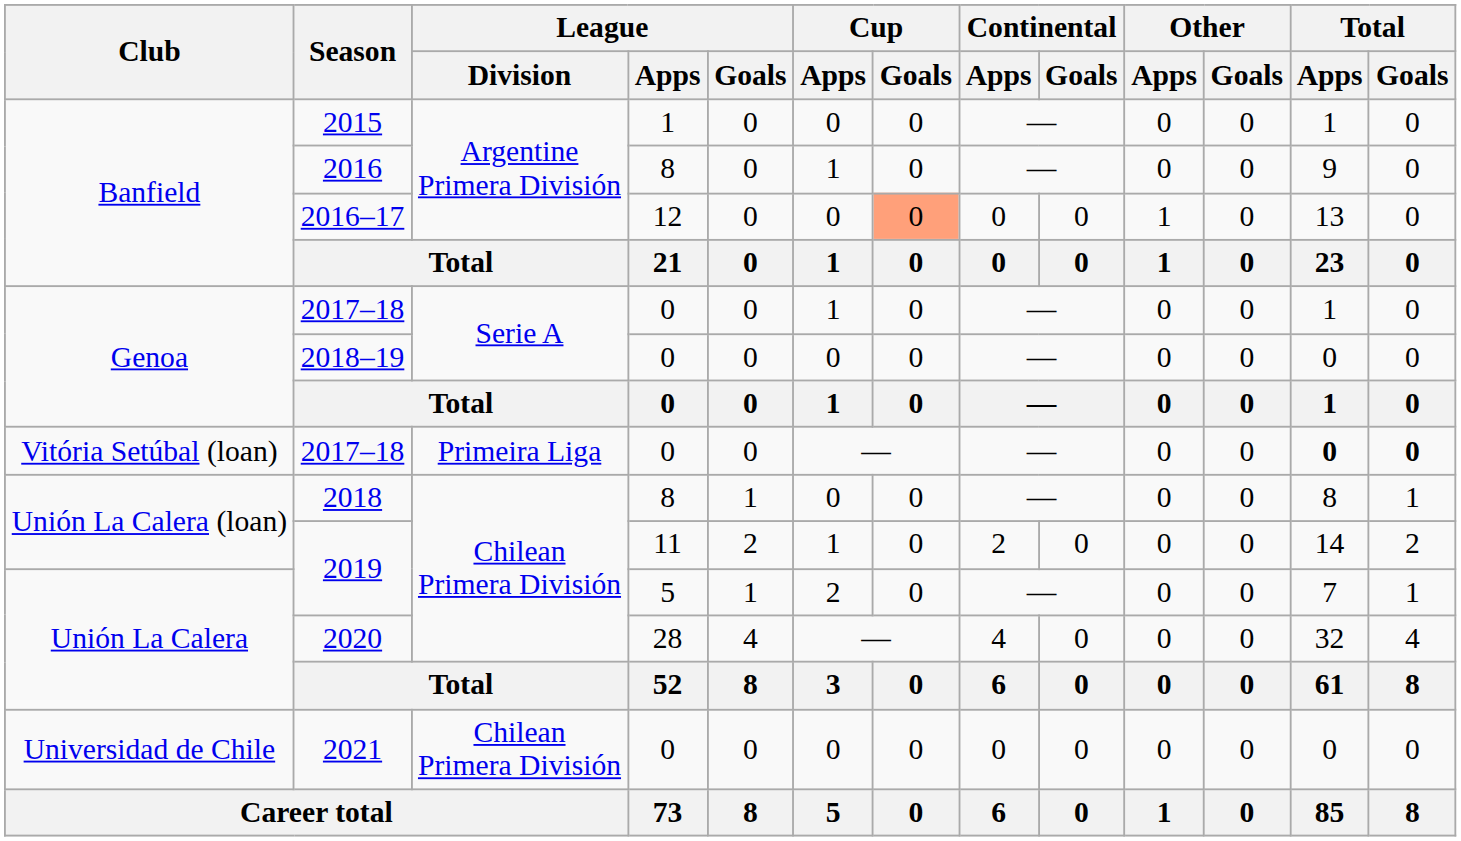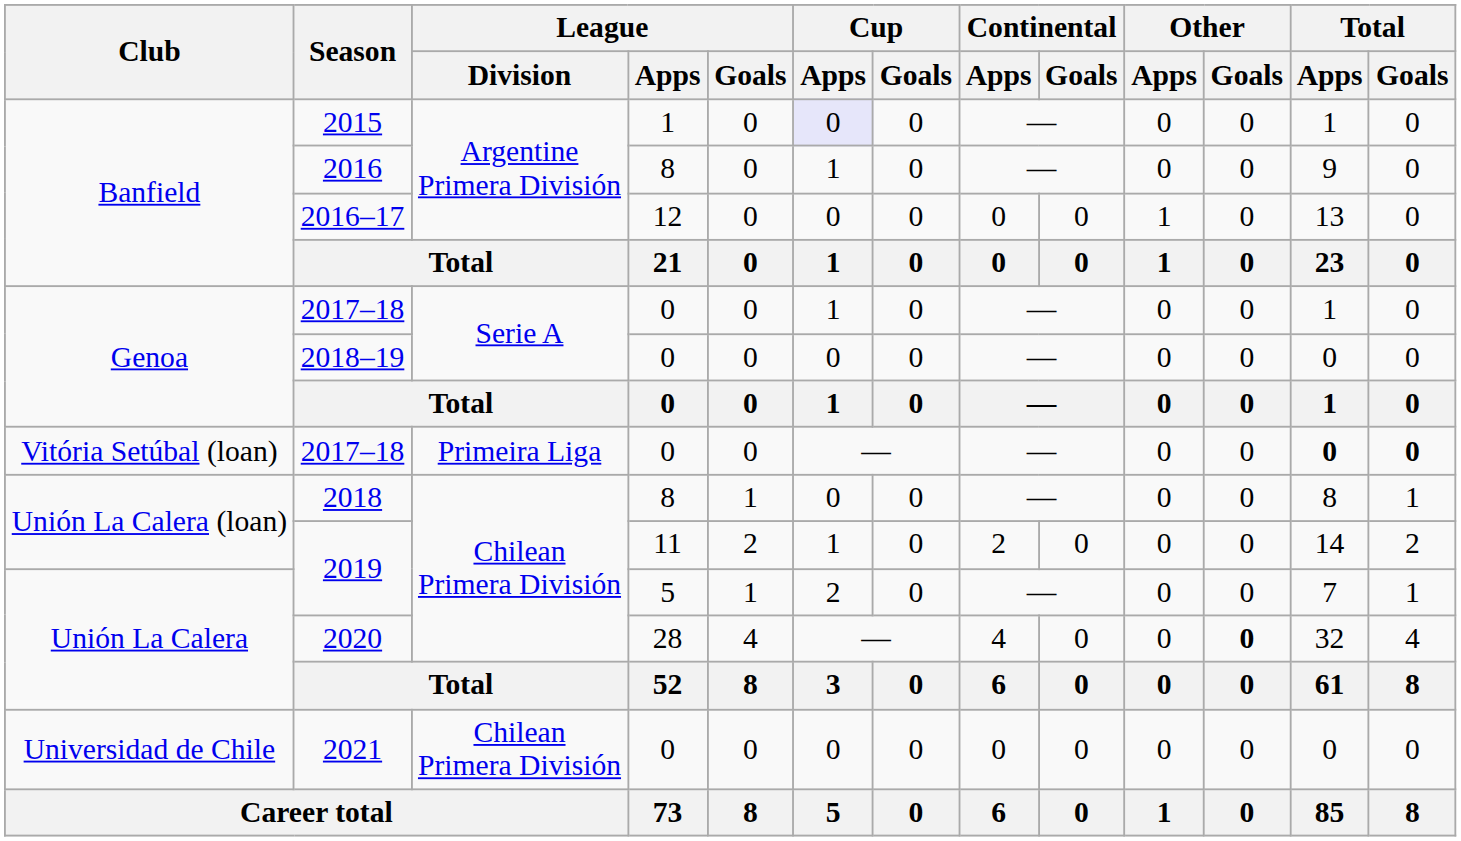(833, 121) no background -> (833, 121) lavender background
(916, 215) lightsalmon background -> (916, 215) no background
(1247, 638) normal -> (1247, 638) bold
